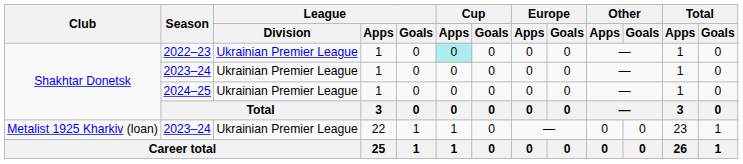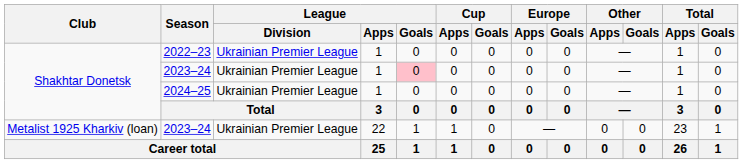(454, 52) paleturquoise background -> (454, 52) no background
(416, 71) no background -> (416, 71) pink background
